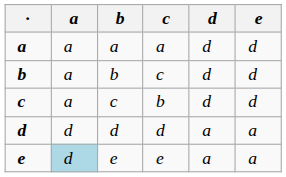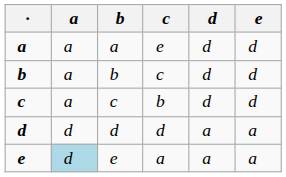(156, 46) a -> (156, 46) e
(156, 158) e -> (156, 158) a
